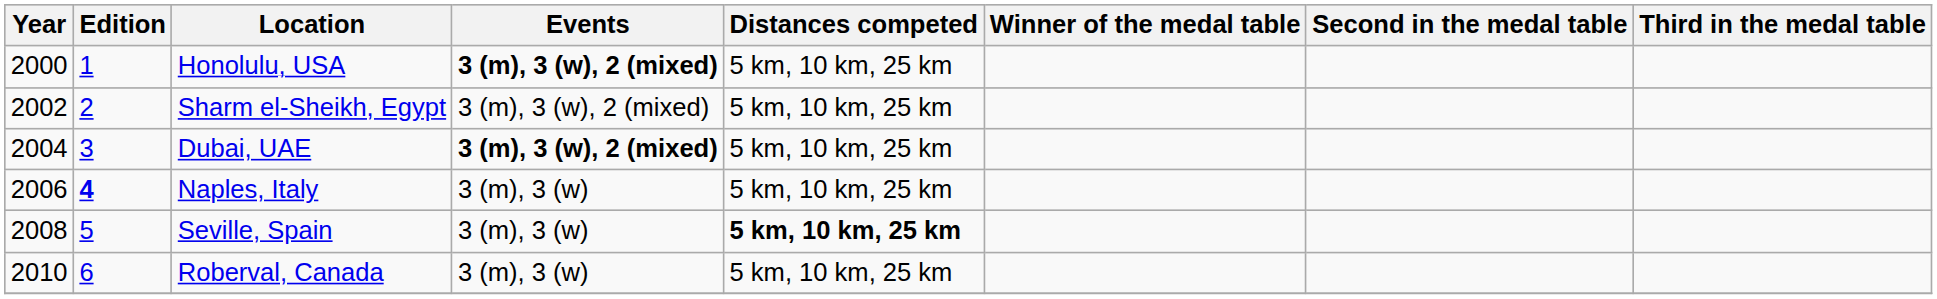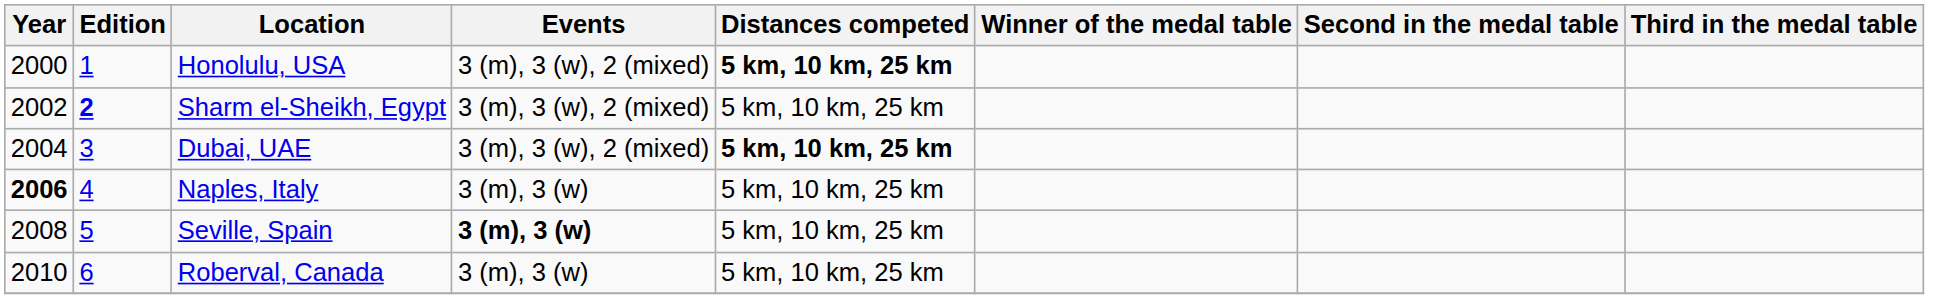(588, 65) bold -> (584, 65) normal
(841, 65) normal -> (837, 65) bold
(86, 107) normal -> (86, 107) bold
(588, 148) bold -> (584, 148) normal
(841, 148) normal -> (837, 148) bold
(39, 189) normal -> (39, 189) bold
(86, 189) bold -> (86, 189) normal
(523, 230) normal -> (525, 230) bold
(845, 230) bold -> (832, 230) normal
